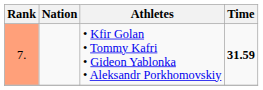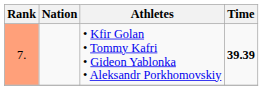(241, 54) 31.59 -> (241, 54) 39.39
